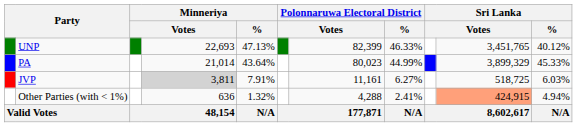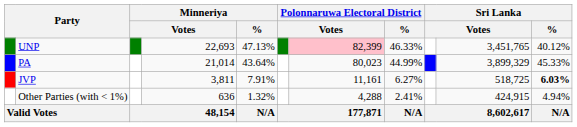(367, 46) no background -> (367, 46) pink background
(223, 79) lightgrey background -> (223, 79) no background
(556, 79) normal -> (555, 79) bold
(512, 96) lightsalmon background -> (512, 96) no background
